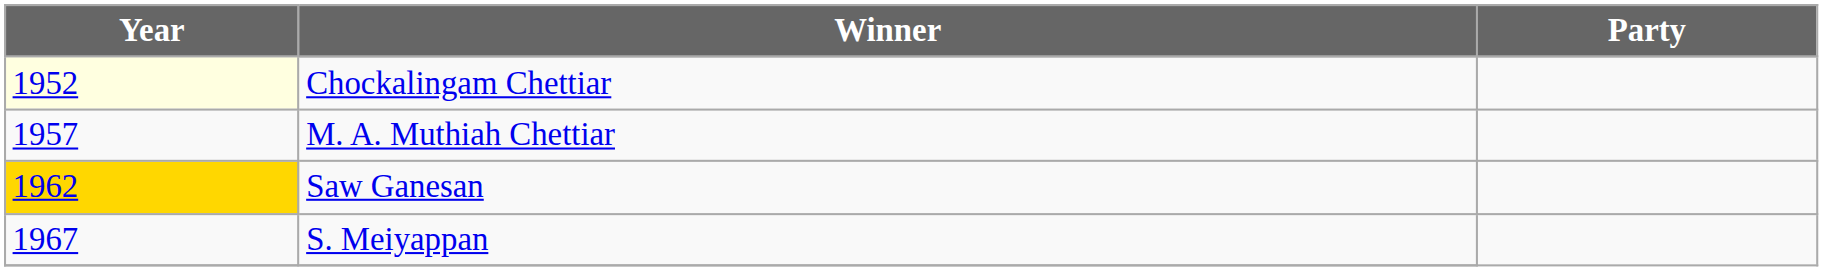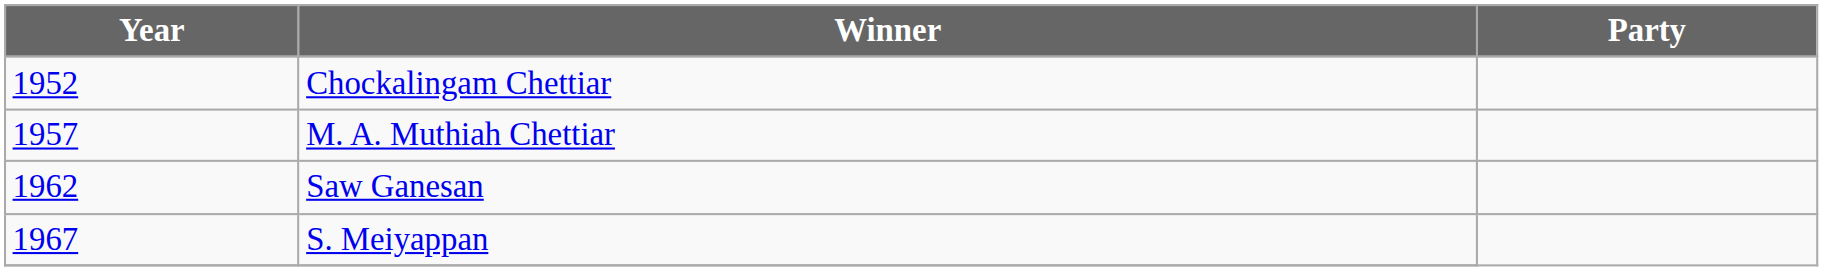(45, 82) lightyellow background -> (45, 82) no background
(45, 186) gold background -> (45, 186) no background
